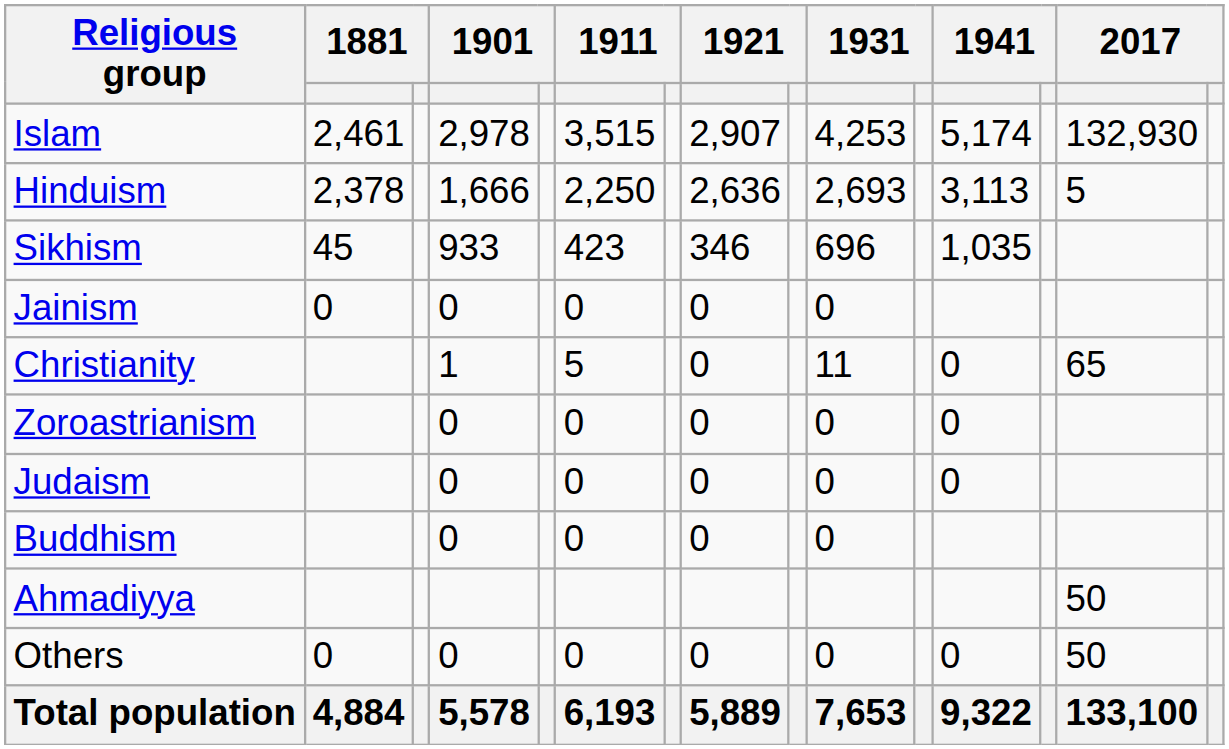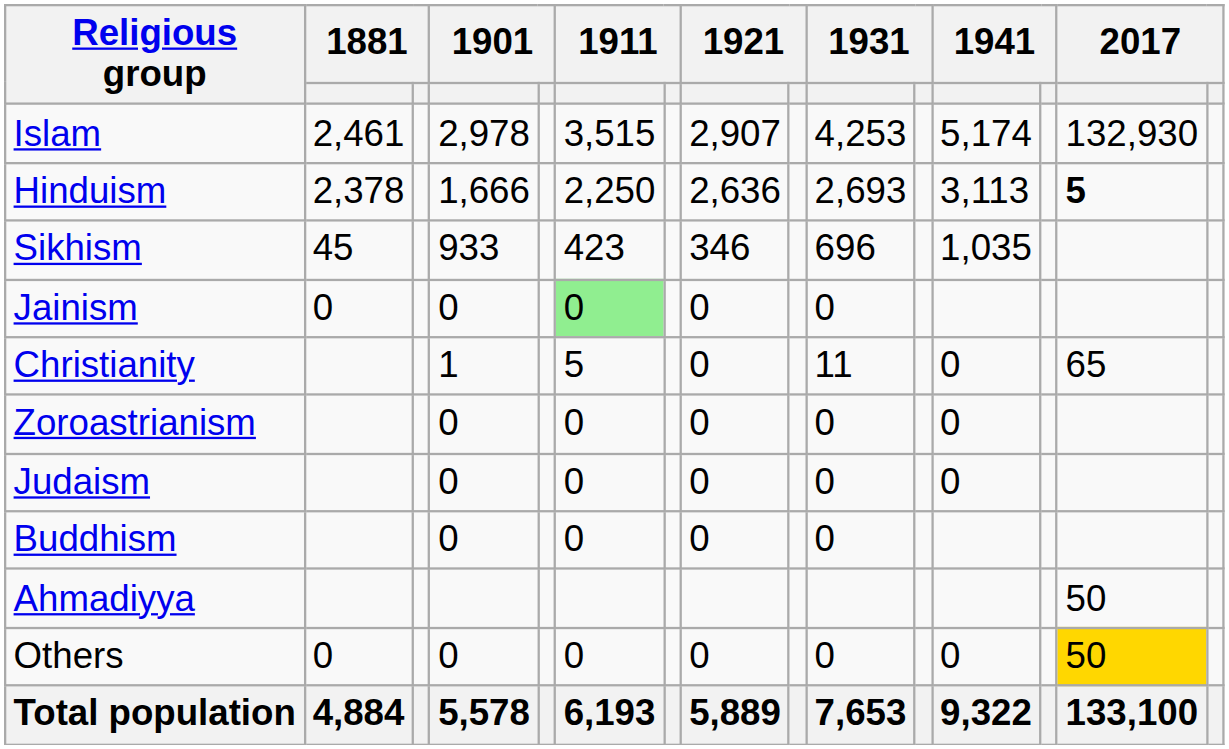(1076, 190) normal -> (1076, 190) bold
(574, 307) no background -> (574, 307) lightgreen background
(1086, 655) no background -> (1086, 655) gold background
